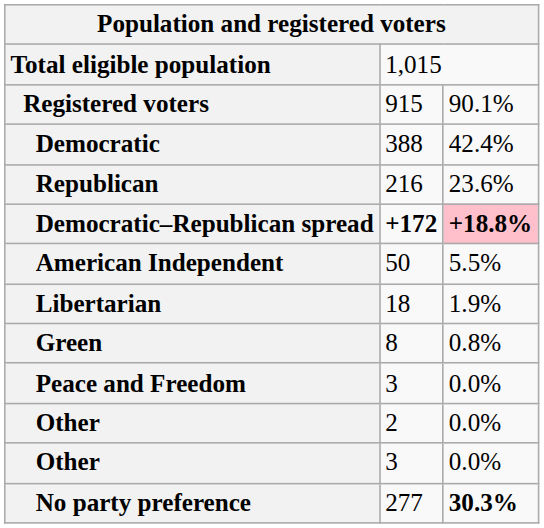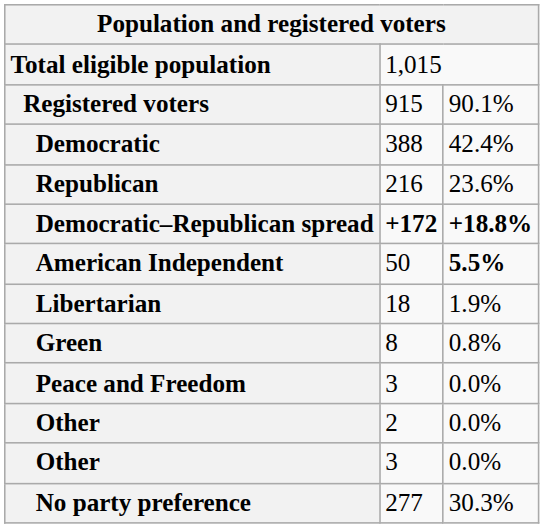(491, 223) pink background -> (491, 223) no background
(475, 263) normal -> (477, 263) bold
(483, 502) bold -> (481, 502) normal
